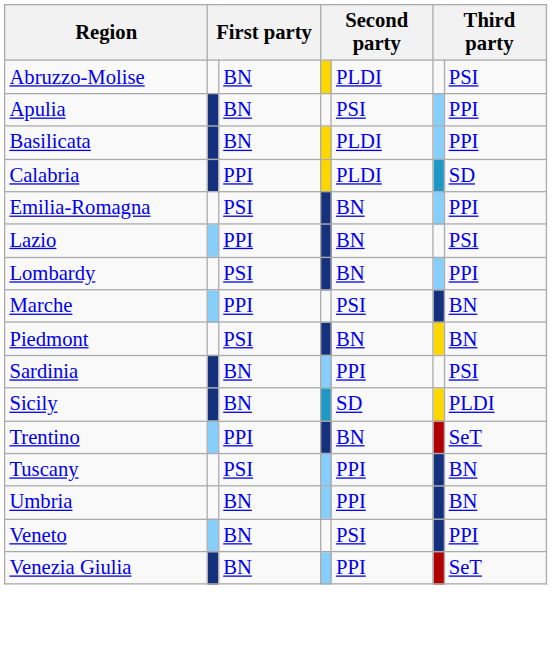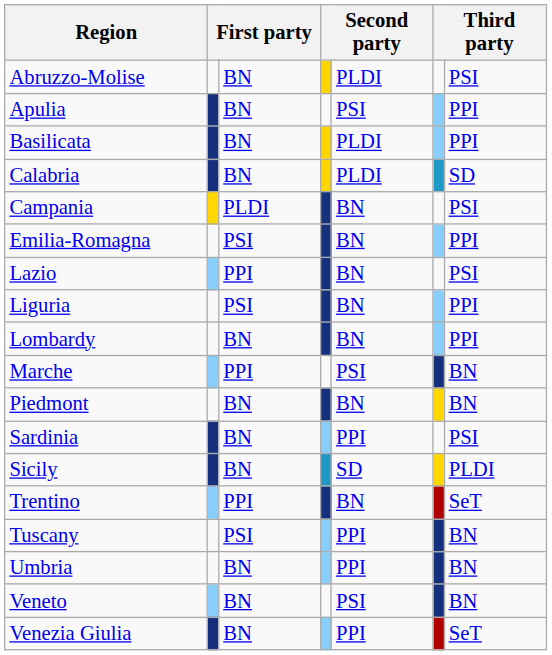(238, 175) PPI -> (238, 175) BN
+ row: (51, 207)
+ row: (40, 305)
(238, 273) PSI -> (238, 338) BN
(238, 338) PSI -> (238, 404) BN
(464, 535) PPI -> (463, 600) BN
